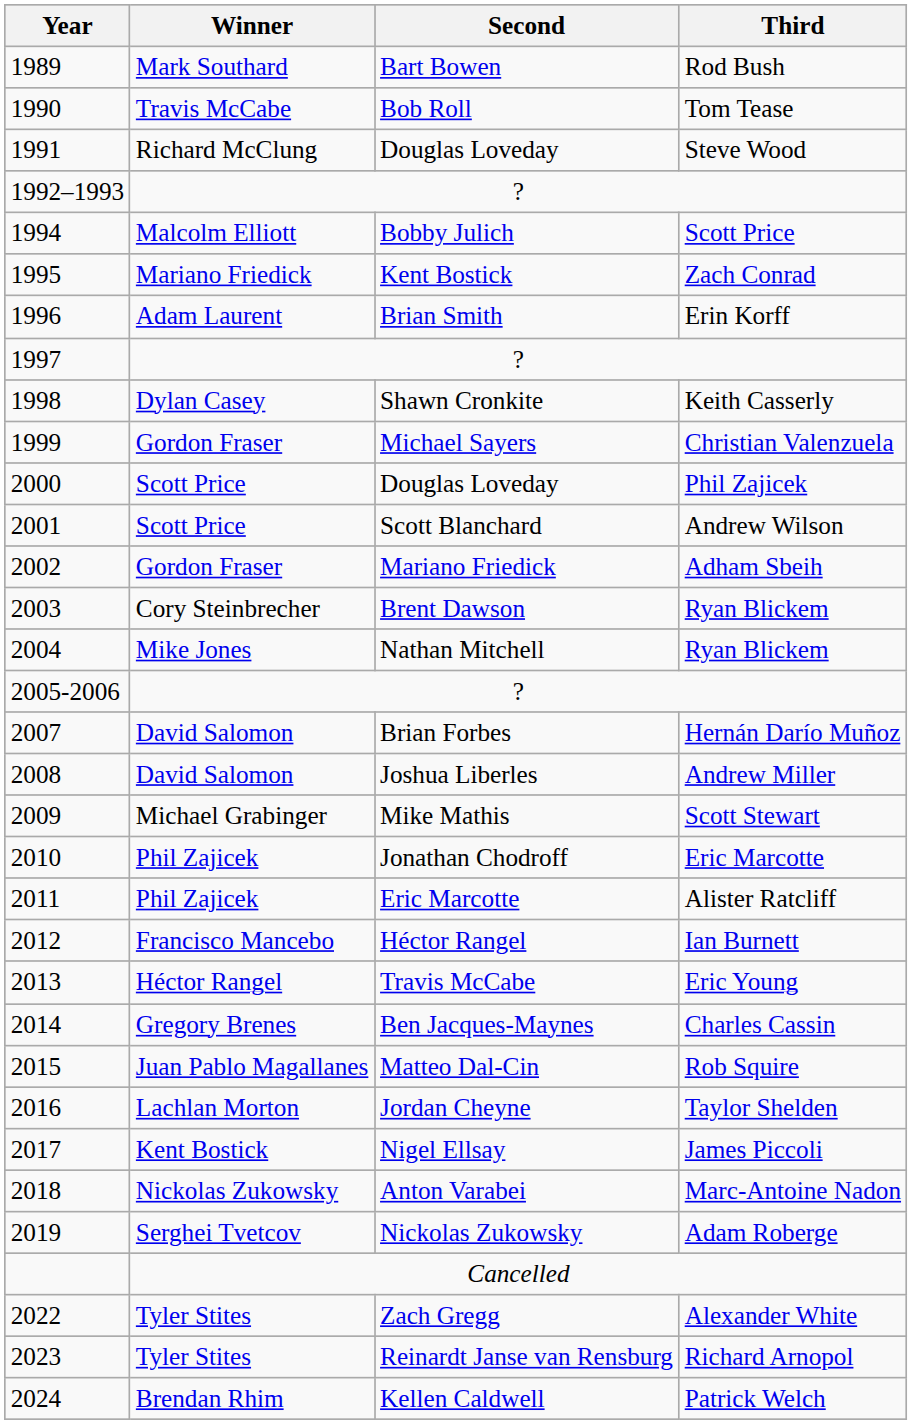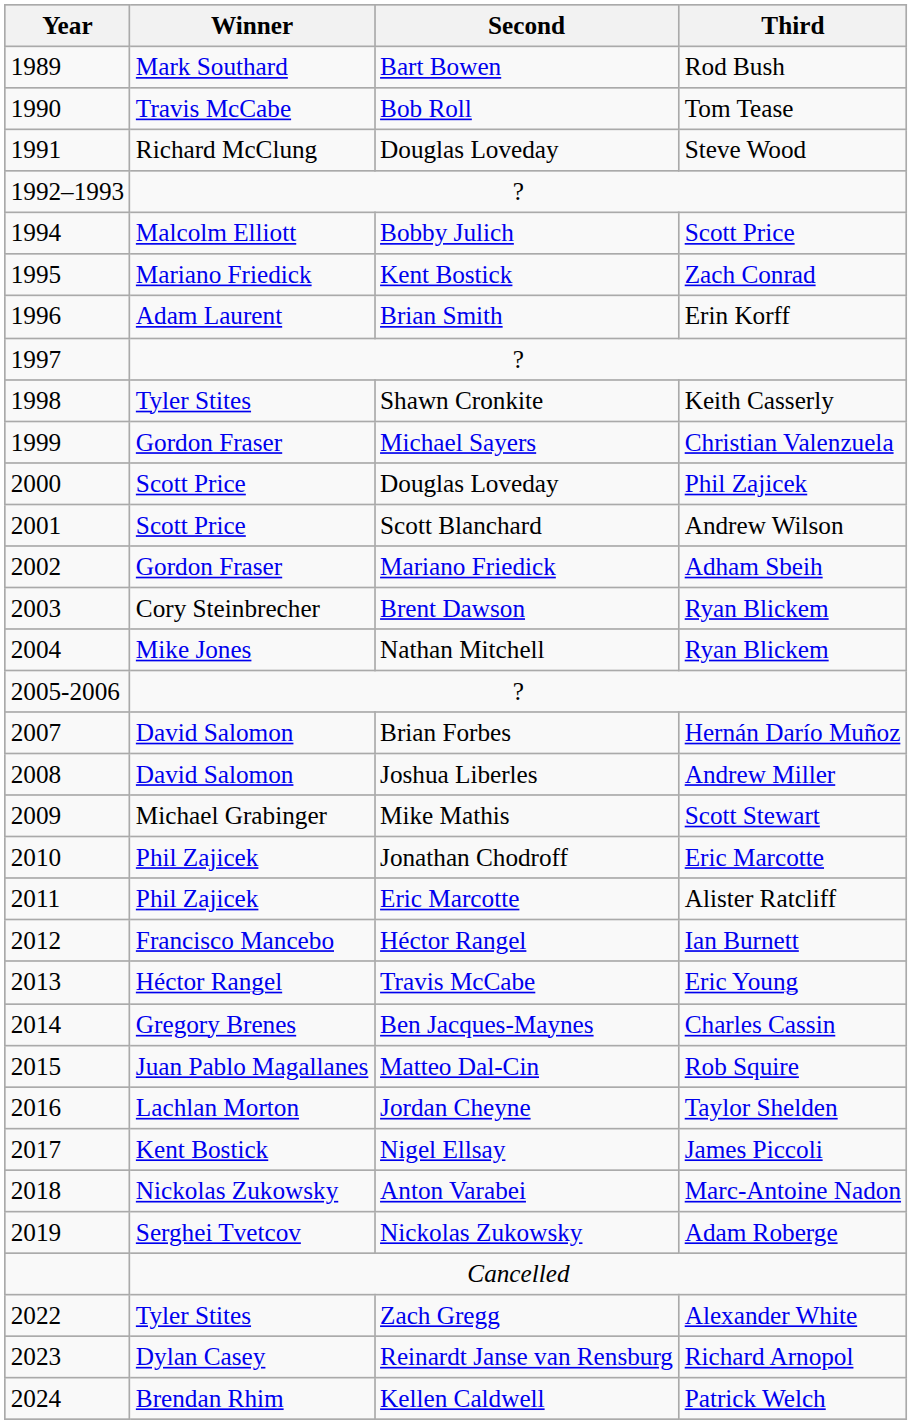(201, 399) Dylan Casey -> (193, 399) Tyler Stites
(193, 1356) Tyler Stites -> (201, 1356) Dylan Casey
